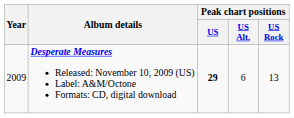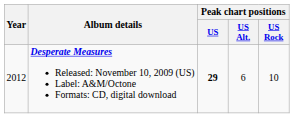(16, 78) 2009 -> (16, 78) 2012
(274, 78) 13 -> (274, 78) 10
